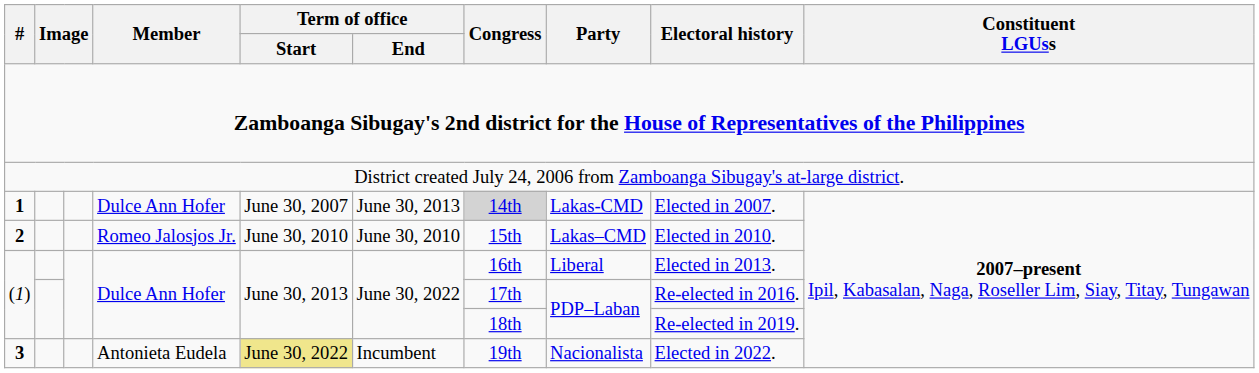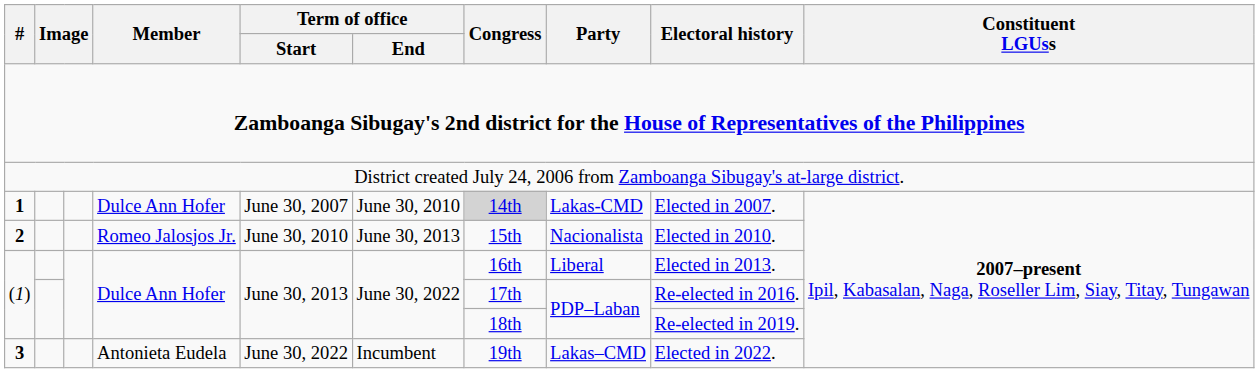(408, 205) June 30, 2013 -> (408, 205) June 30, 2010
(408, 235) June 30, 2010 -> (408, 235) June 30, 2013
(598, 235) Lakas–CMD -> (597, 235) Nacionalista
(296, 353) khaki background -> (296, 353) no background
(597, 353) Nacionalista -> (598, 353) Lakas–CMD
